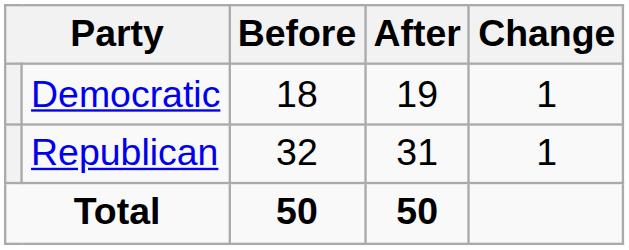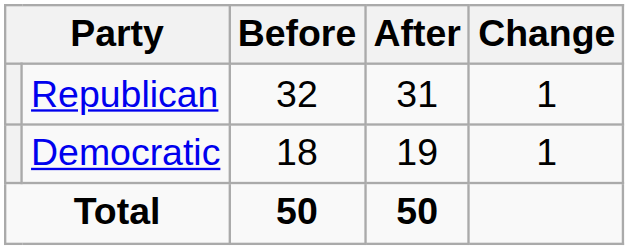rows swapped: (125, 152) <-> (126, 93)
